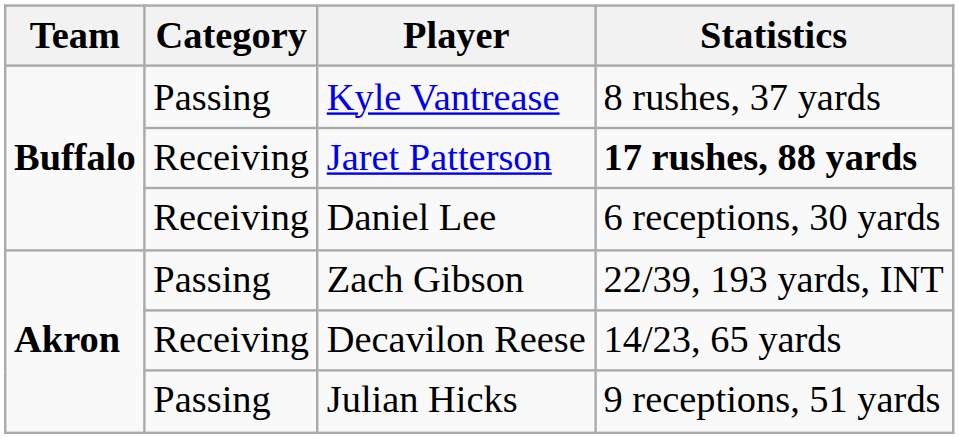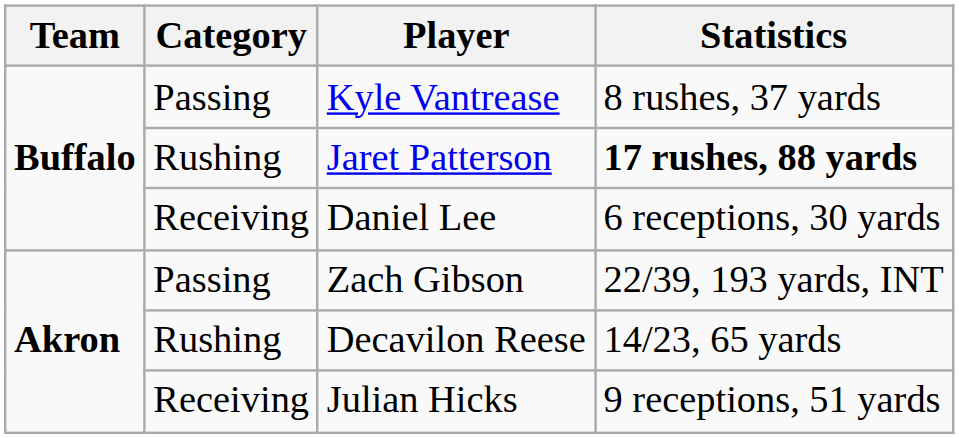(231, 157) Receiving -> (217, 157) Rushing
(231, 339) Receiving -> (217, 339) Rushing
(212, 400) Passing -> (231, 400) Receiving
